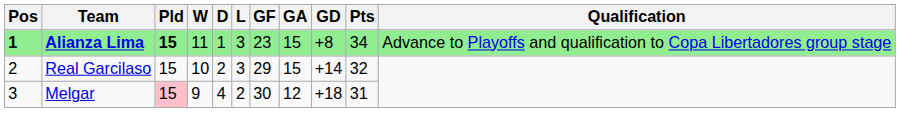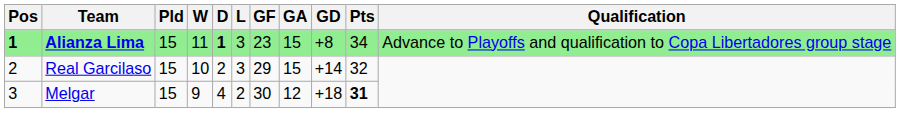(168, 42) bold -> (168, 42) normal
(221, 42) normal -> (221, 42) bold
(168, 94) pink background -> (168, 94) no background
(359, 94) normal -> (359, 94) bold
